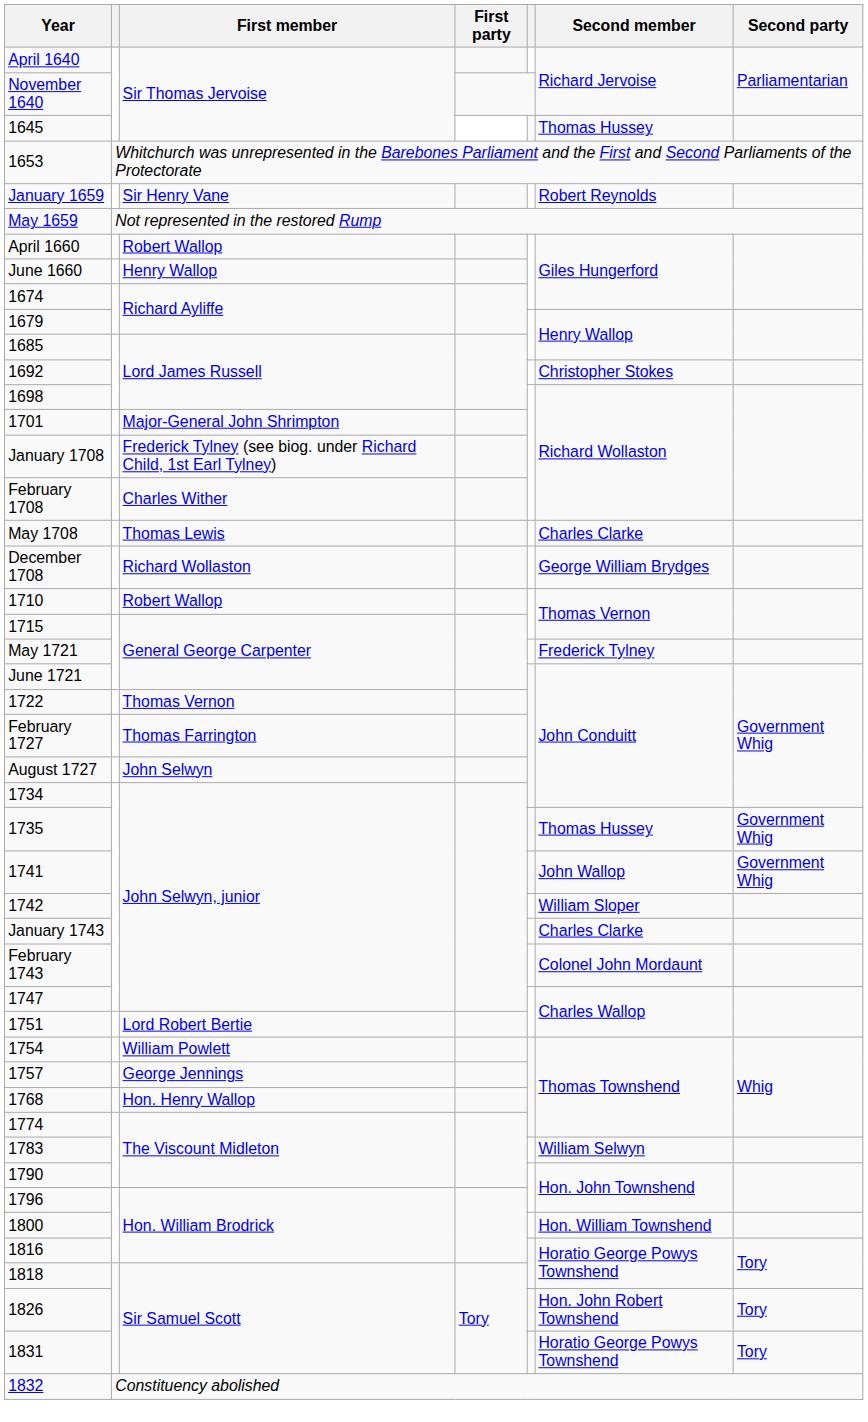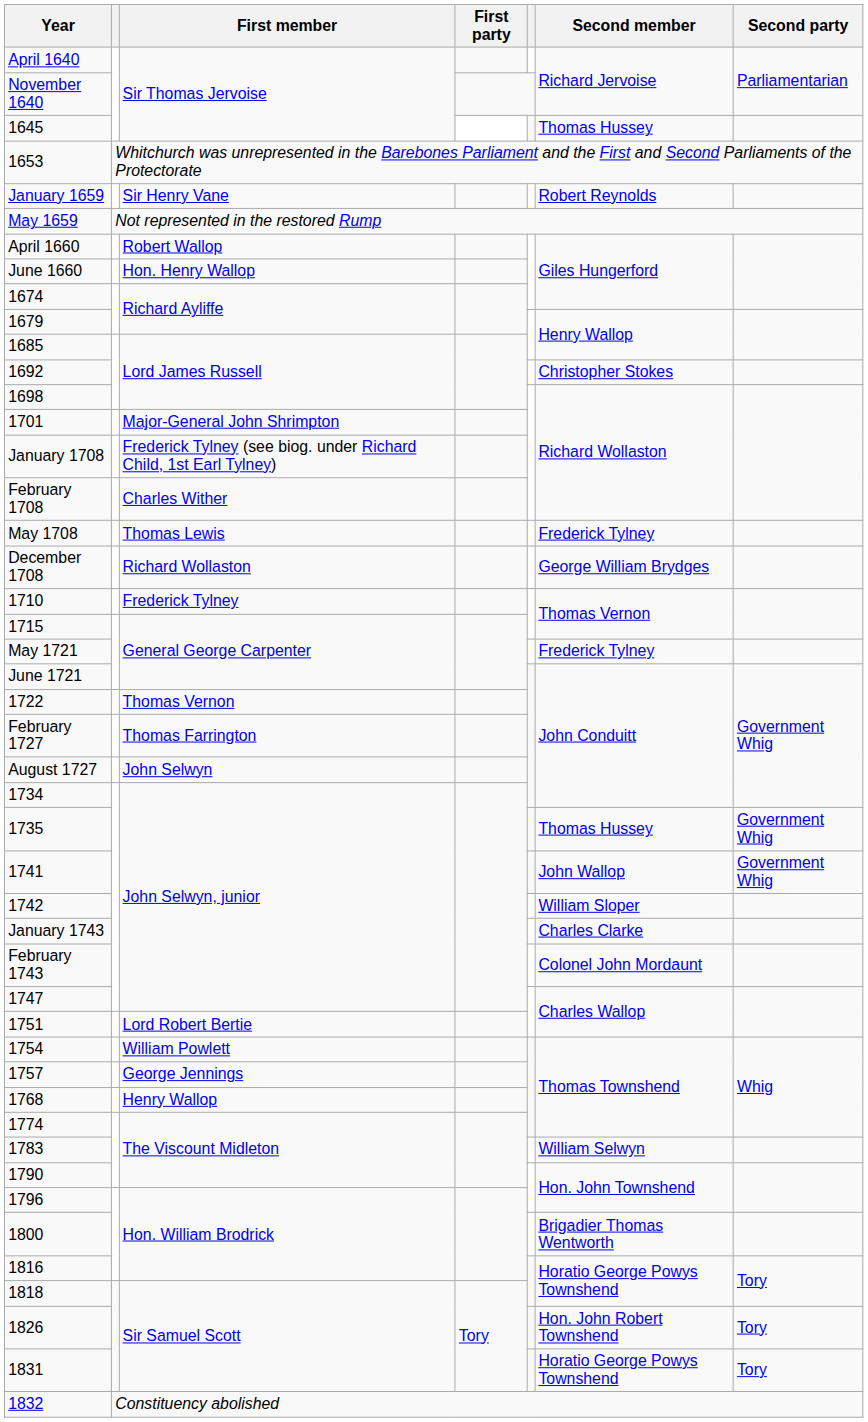(170, 271) Henry Wallop -> (189, 271) Hon. Henry Wallop
(591, 533) Charles Clarke -> (596, 533) Frederick Tylney
(173, 601) Robert Wallop -> (181, 601) Frederick Tylney
(189, 1099) Hon. Henry Wallop -> (170, 1099) Henry Wallop
(625, 1225) Hon. William Townshend -> (601, 1234) Brigadier Thomas Wentworth
